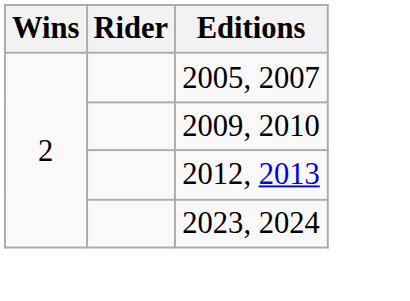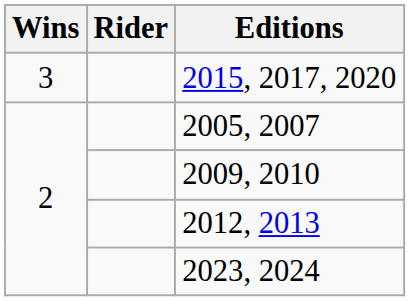+ row: (289, 77)
